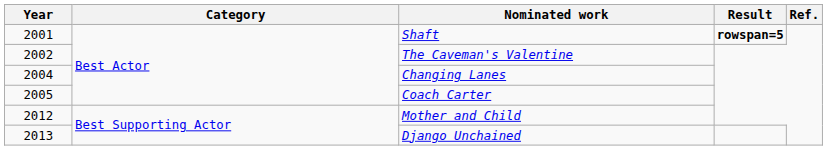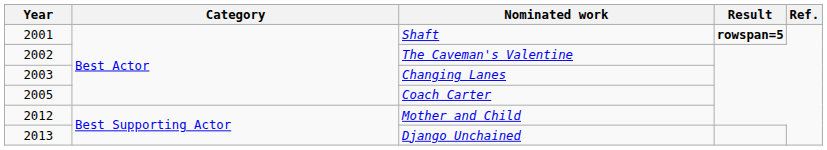(38, 75) 2004 -> (38, 75) 2003
